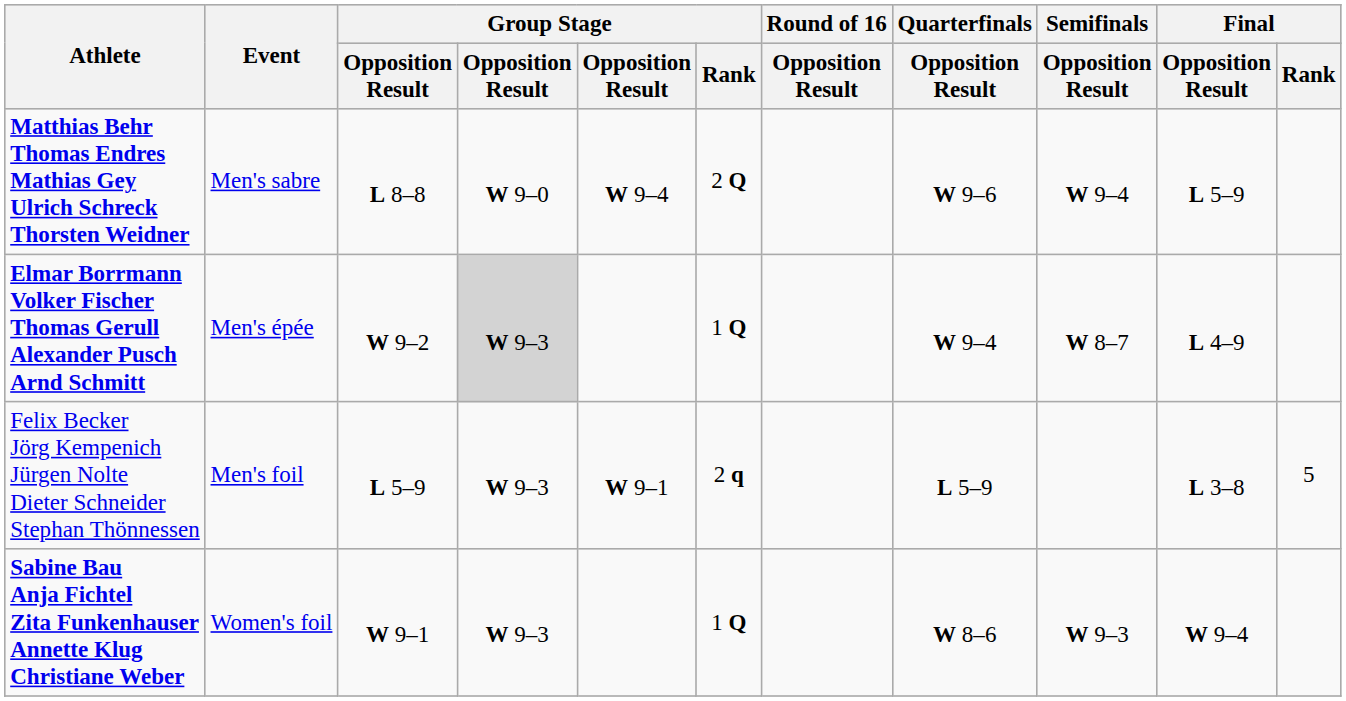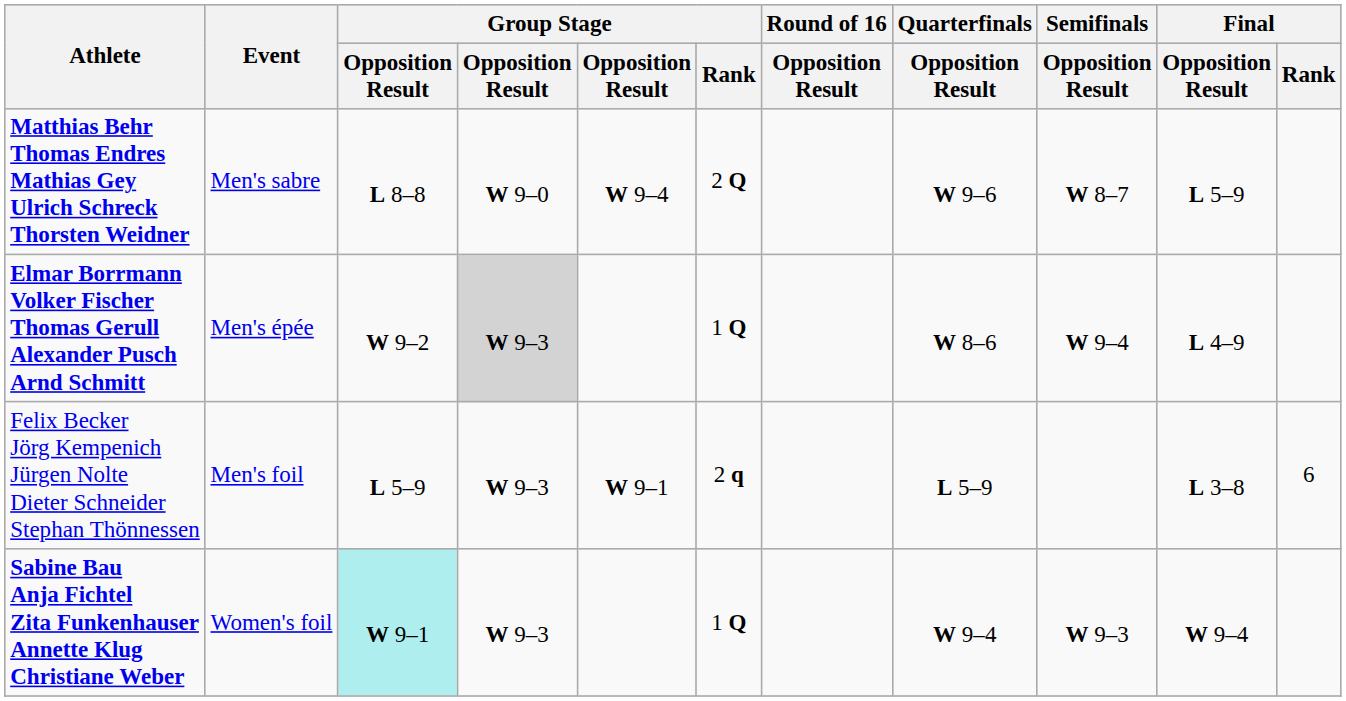(1097, 195) W 9–4 -> (1097, 195) W 8–7
(965, 341) W 9–4 -> (965, 341) W 8–6
(1097, 341) W 8–7 -> (1097, 341) W 9–4
(1309, 475) 5 -> (1309, 475) 6
(398, 635) no background -> (398, 635) paleturquoise background
(965, 635) W 8–6 -> (965, 635) W 9–4
